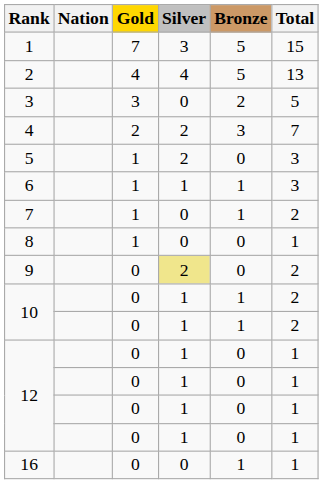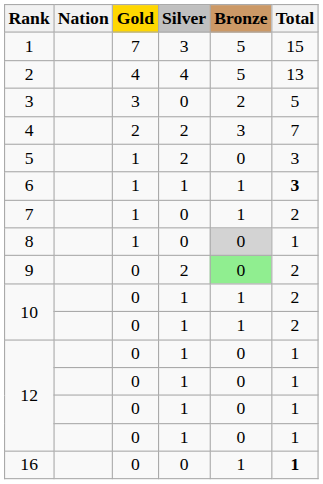(295, 185) normal -> (295, 185) bold
(241, 241) no background -> (241, 241) lightgrey background
(184, 269) khaki background -> (184, 269) no background
(241, 269) no background -> (241, 269) lightgreen background
(295, 465) normal -> (295, 465) bold
